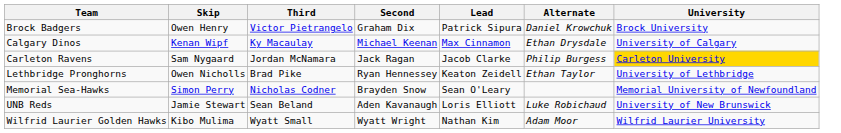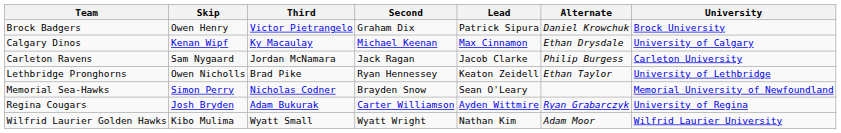(671, 58) gold background -> (688, 58) no background
+ row: (47, 105)
- row: (29, 105)
